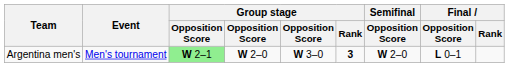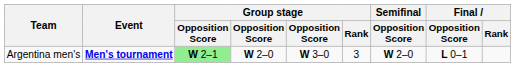(126, 55) normal -> (129, 55) bold
(350, 55) bold -> (356, 55) normal
